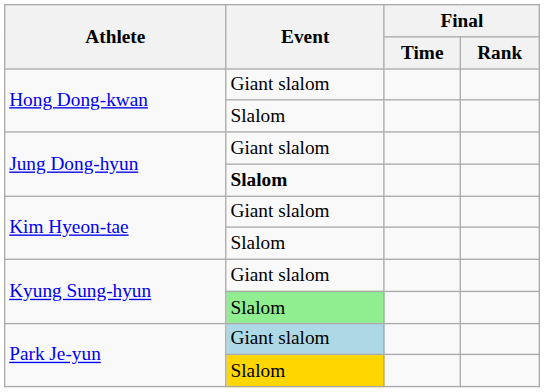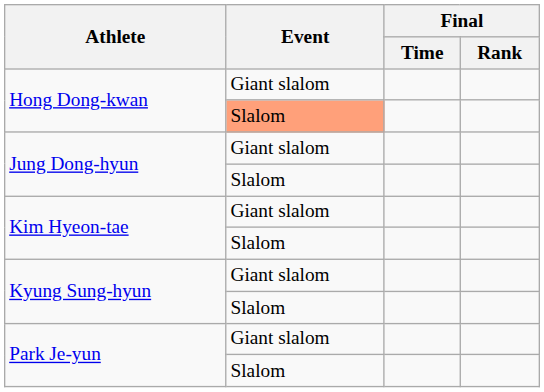(258, 116) no background -> (258, 116) lightsalmon background
(259, 179) bold -> (258, 179) normal
(258, 307) lightgreen background -> (258, 307) no background
(280, 339) lightblue background -> (280, 339) no background
(258, 370) gold background -> (258, 370) no background
